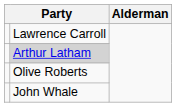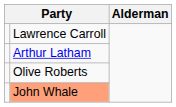(52, 53) lightgrey background -> (52, 53) no background
(45, 92) no background -> (45, 92) lightsalmon background
